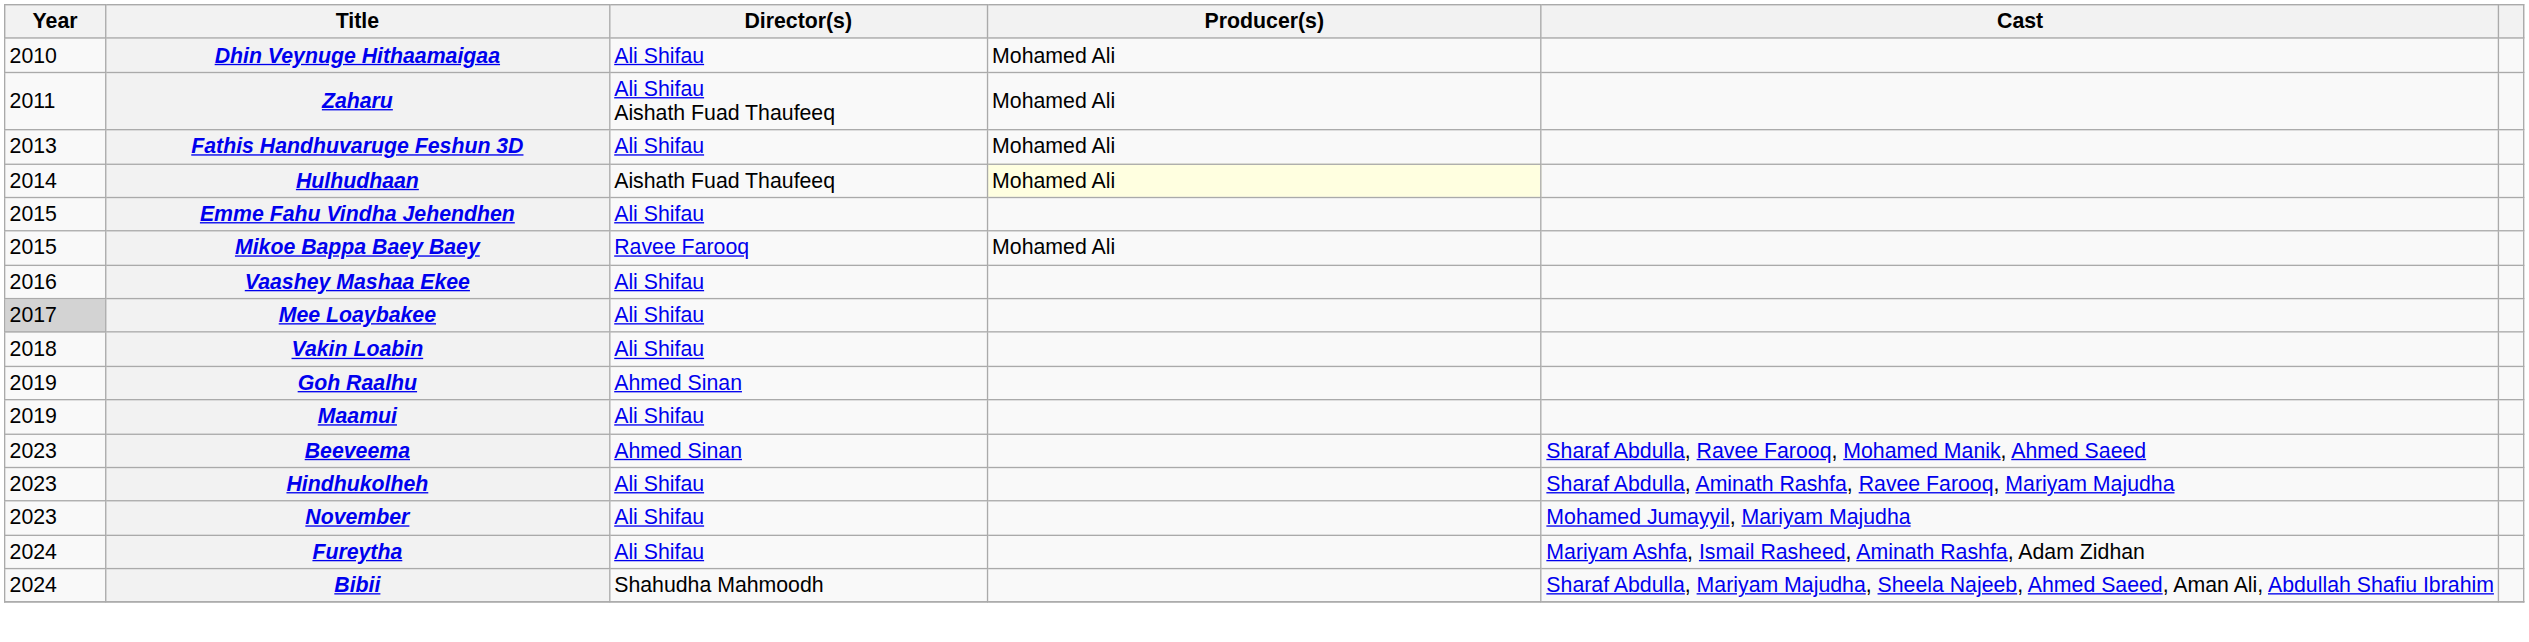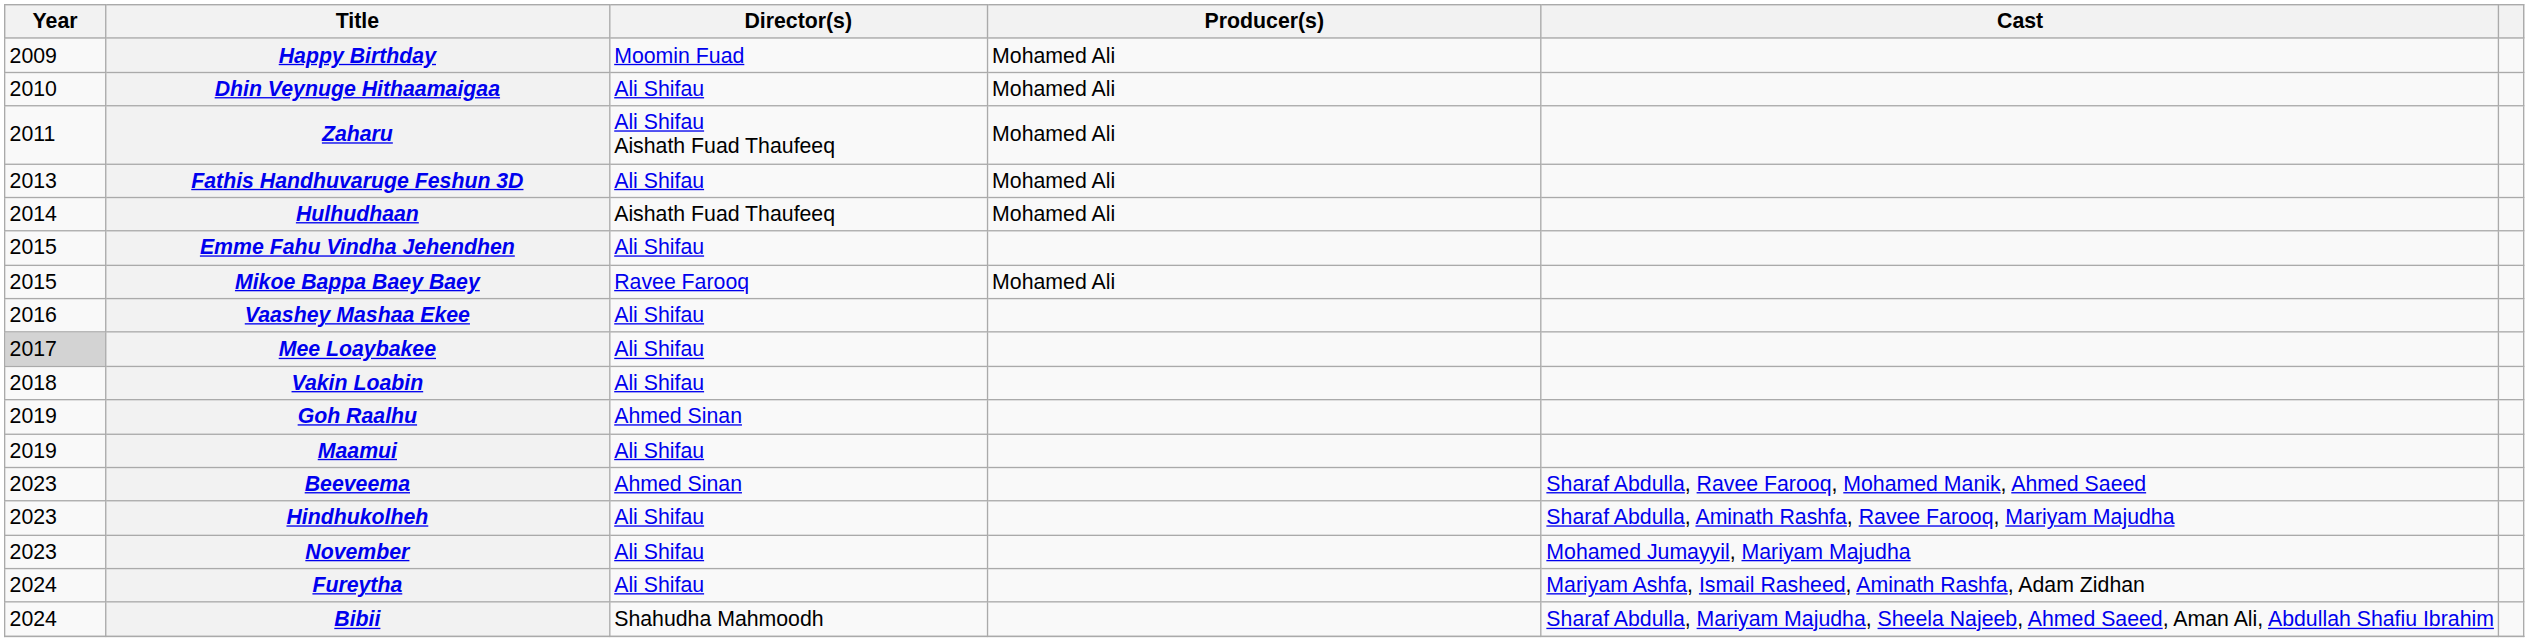+ row: (357, 55)
(1054, 180) lightyellow background -> (1054, 214) no background
